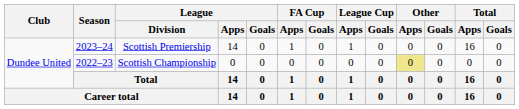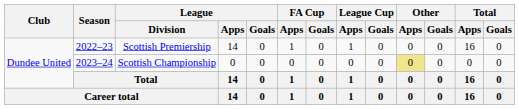(94, 46) 2023–24 -> (94, 46) 2022–23
(94, 63) 2022–23 -> (94, 63) 2023–24
